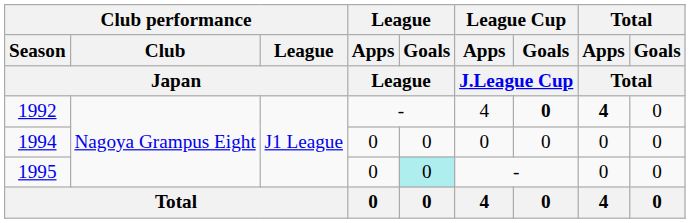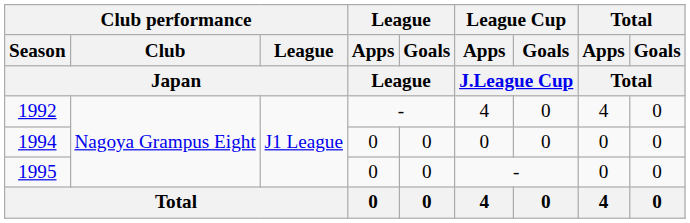(546, 111) bold -> (546, 111) normal
(603, 111) bold -> (603, 111) normal
(427, 171) paleturquoise background -> (427, 171) no background
